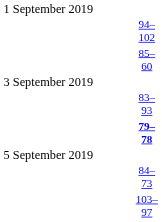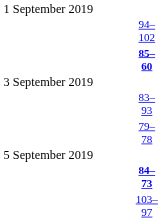(147, 59) normal -> (147, 59) bold
(147, 132) bold -> (147, 132) normal
(147, 177) normal -> (147, 177) bold
